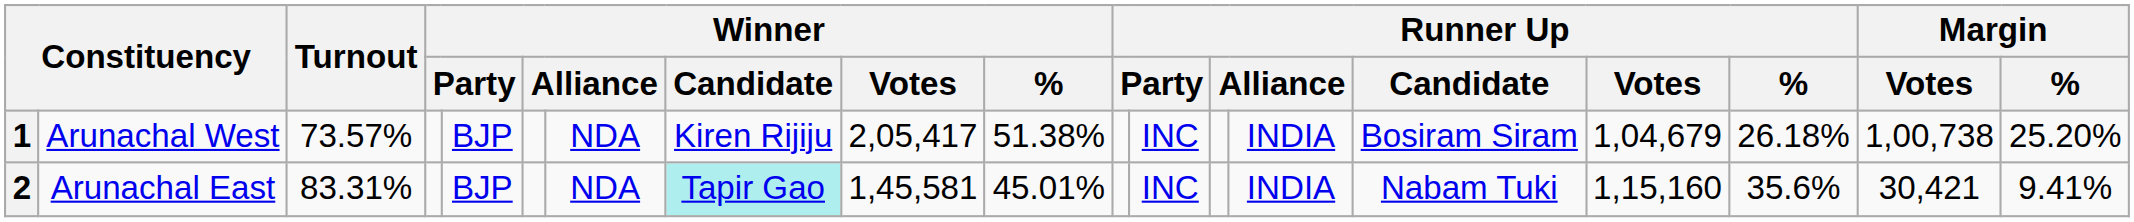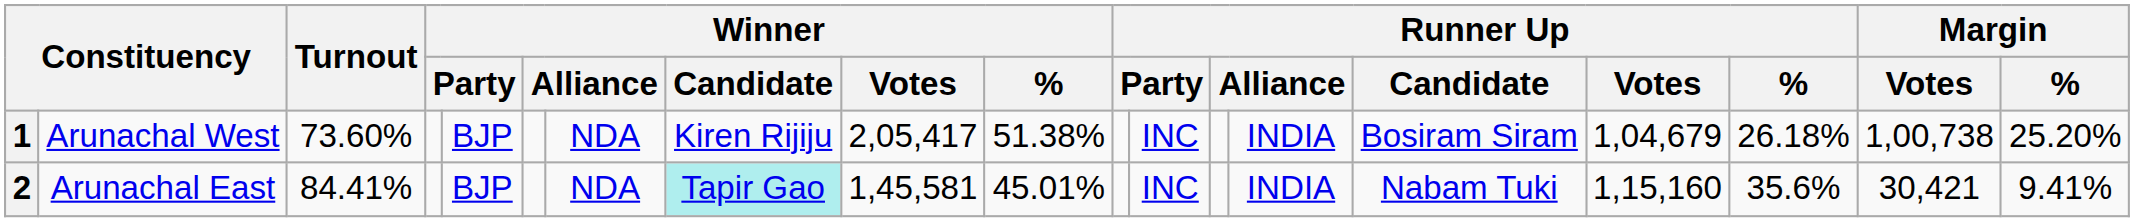(356, 135) 73.57% -> (356, 135) 73.60%
(356, 188) 83.31% -> (356, 188) 84.41%
